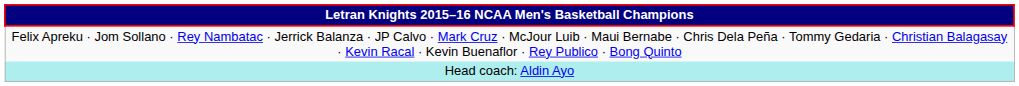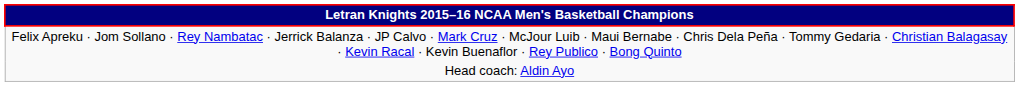(509, 71) paleturquoise background -> (509, 71) no background
